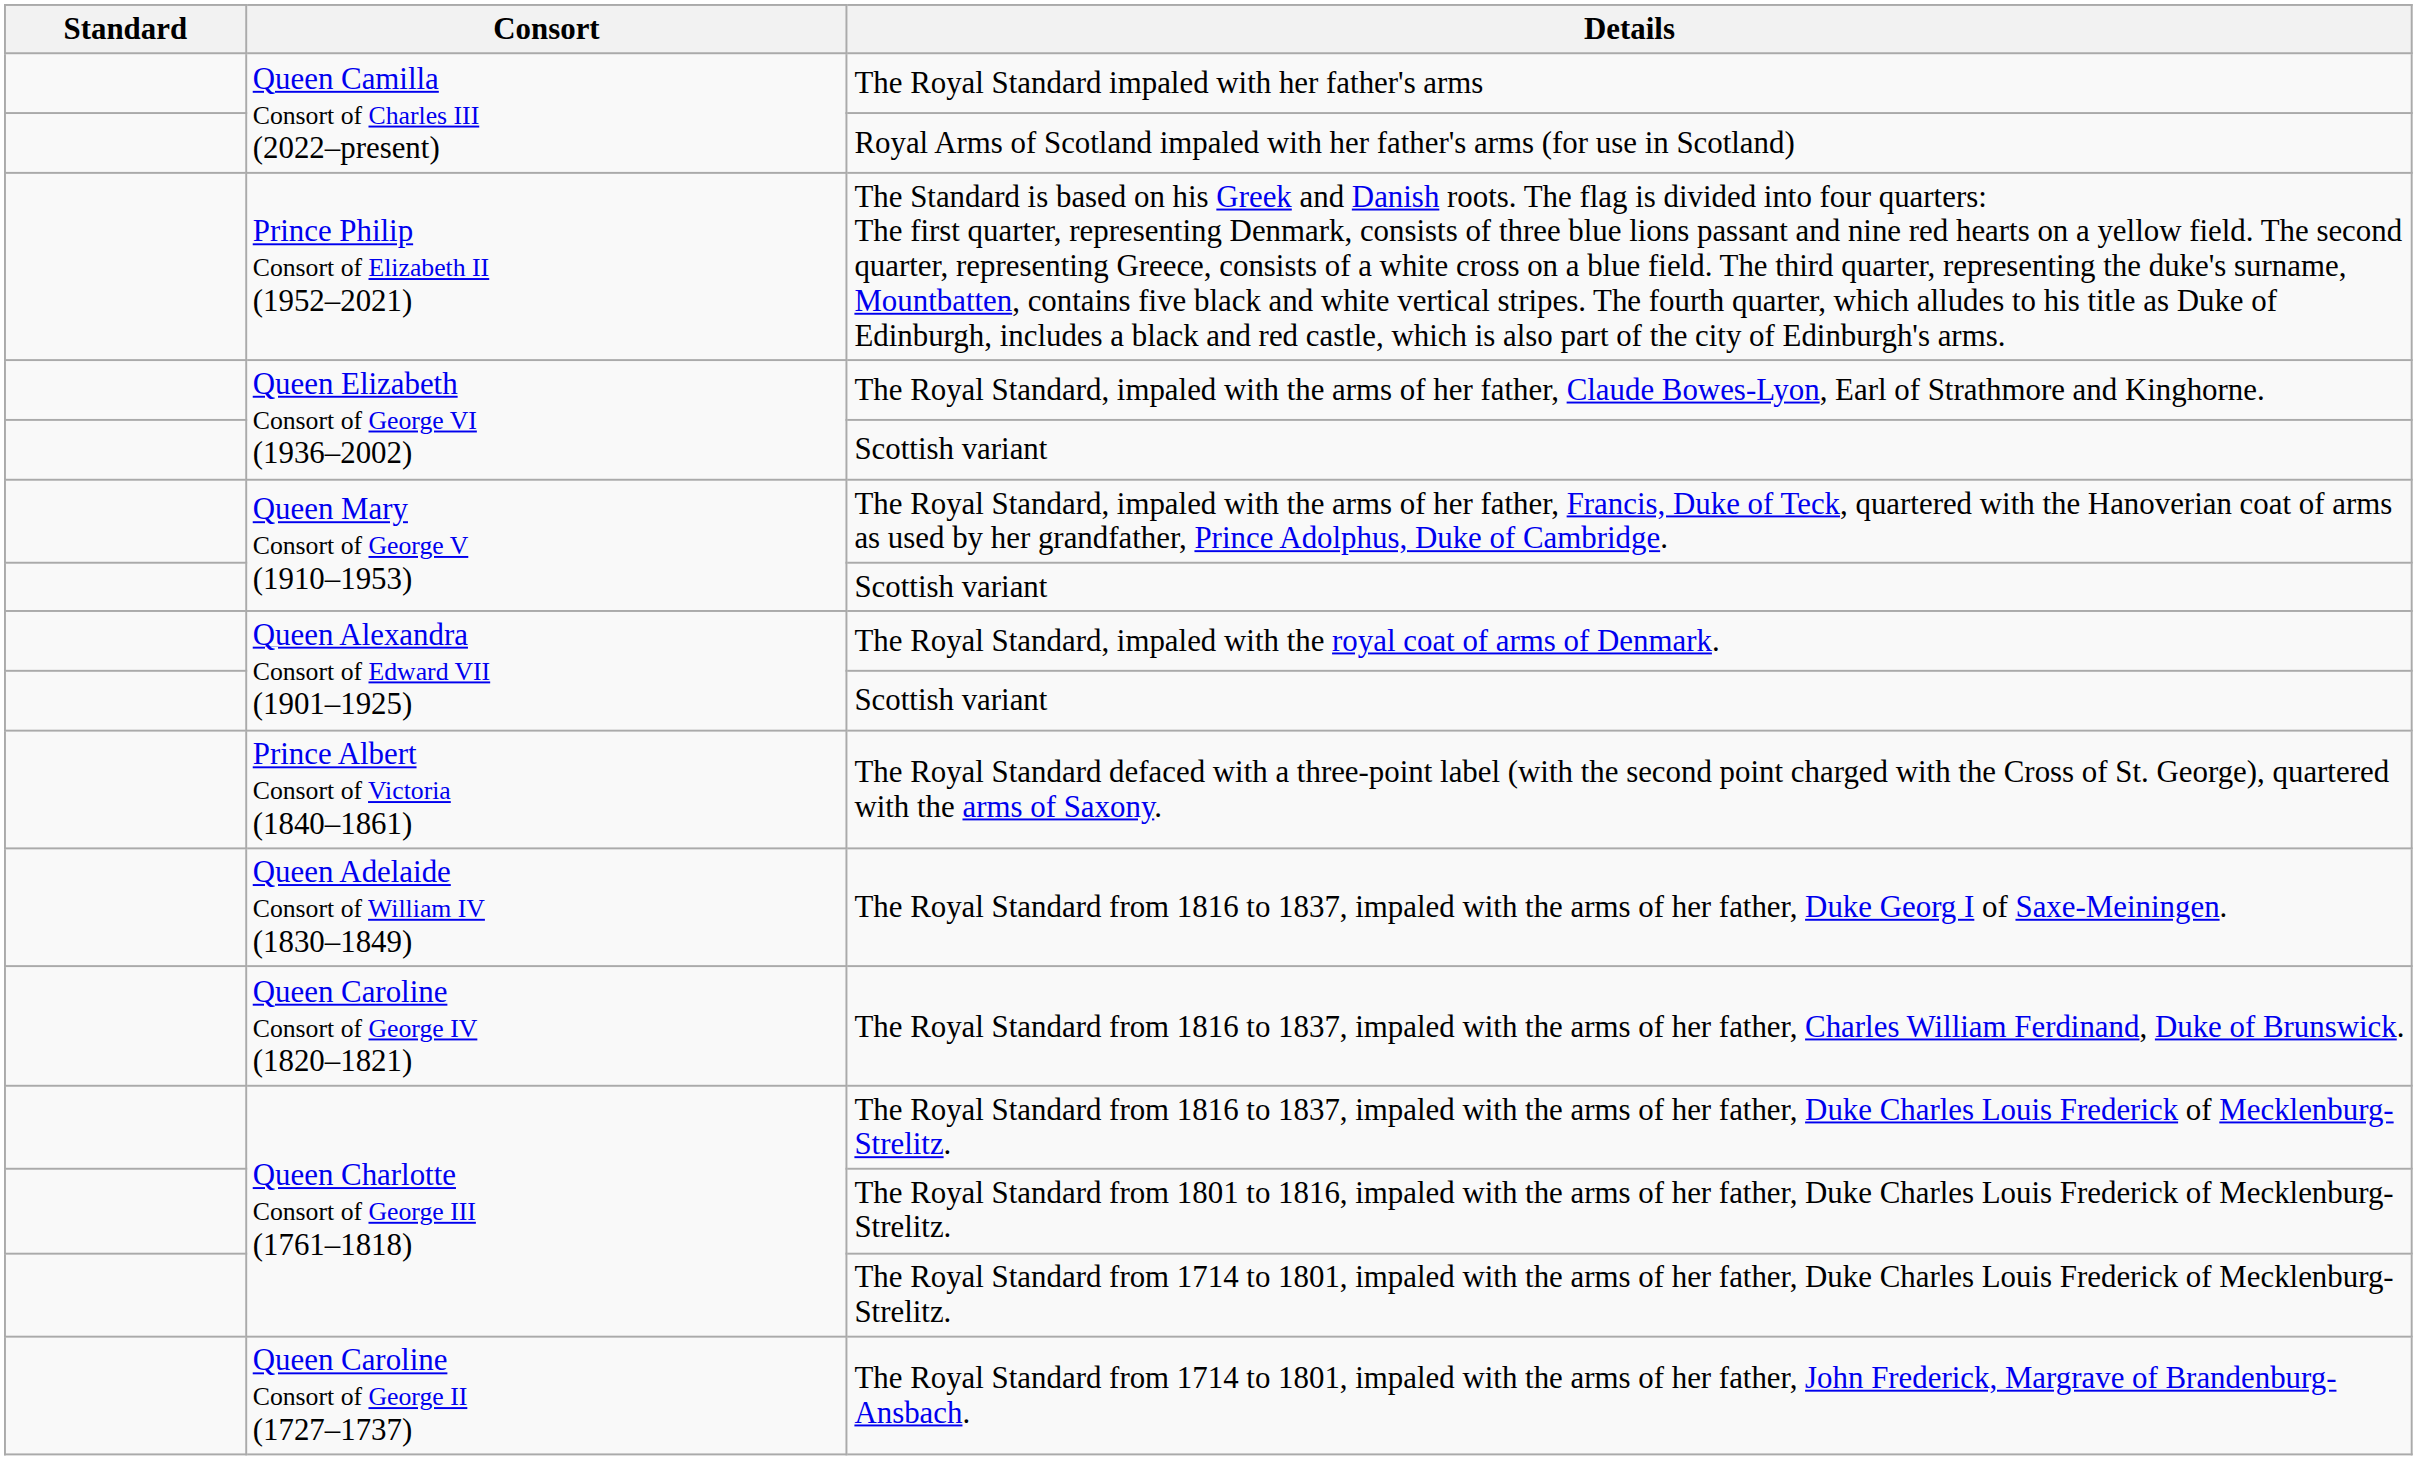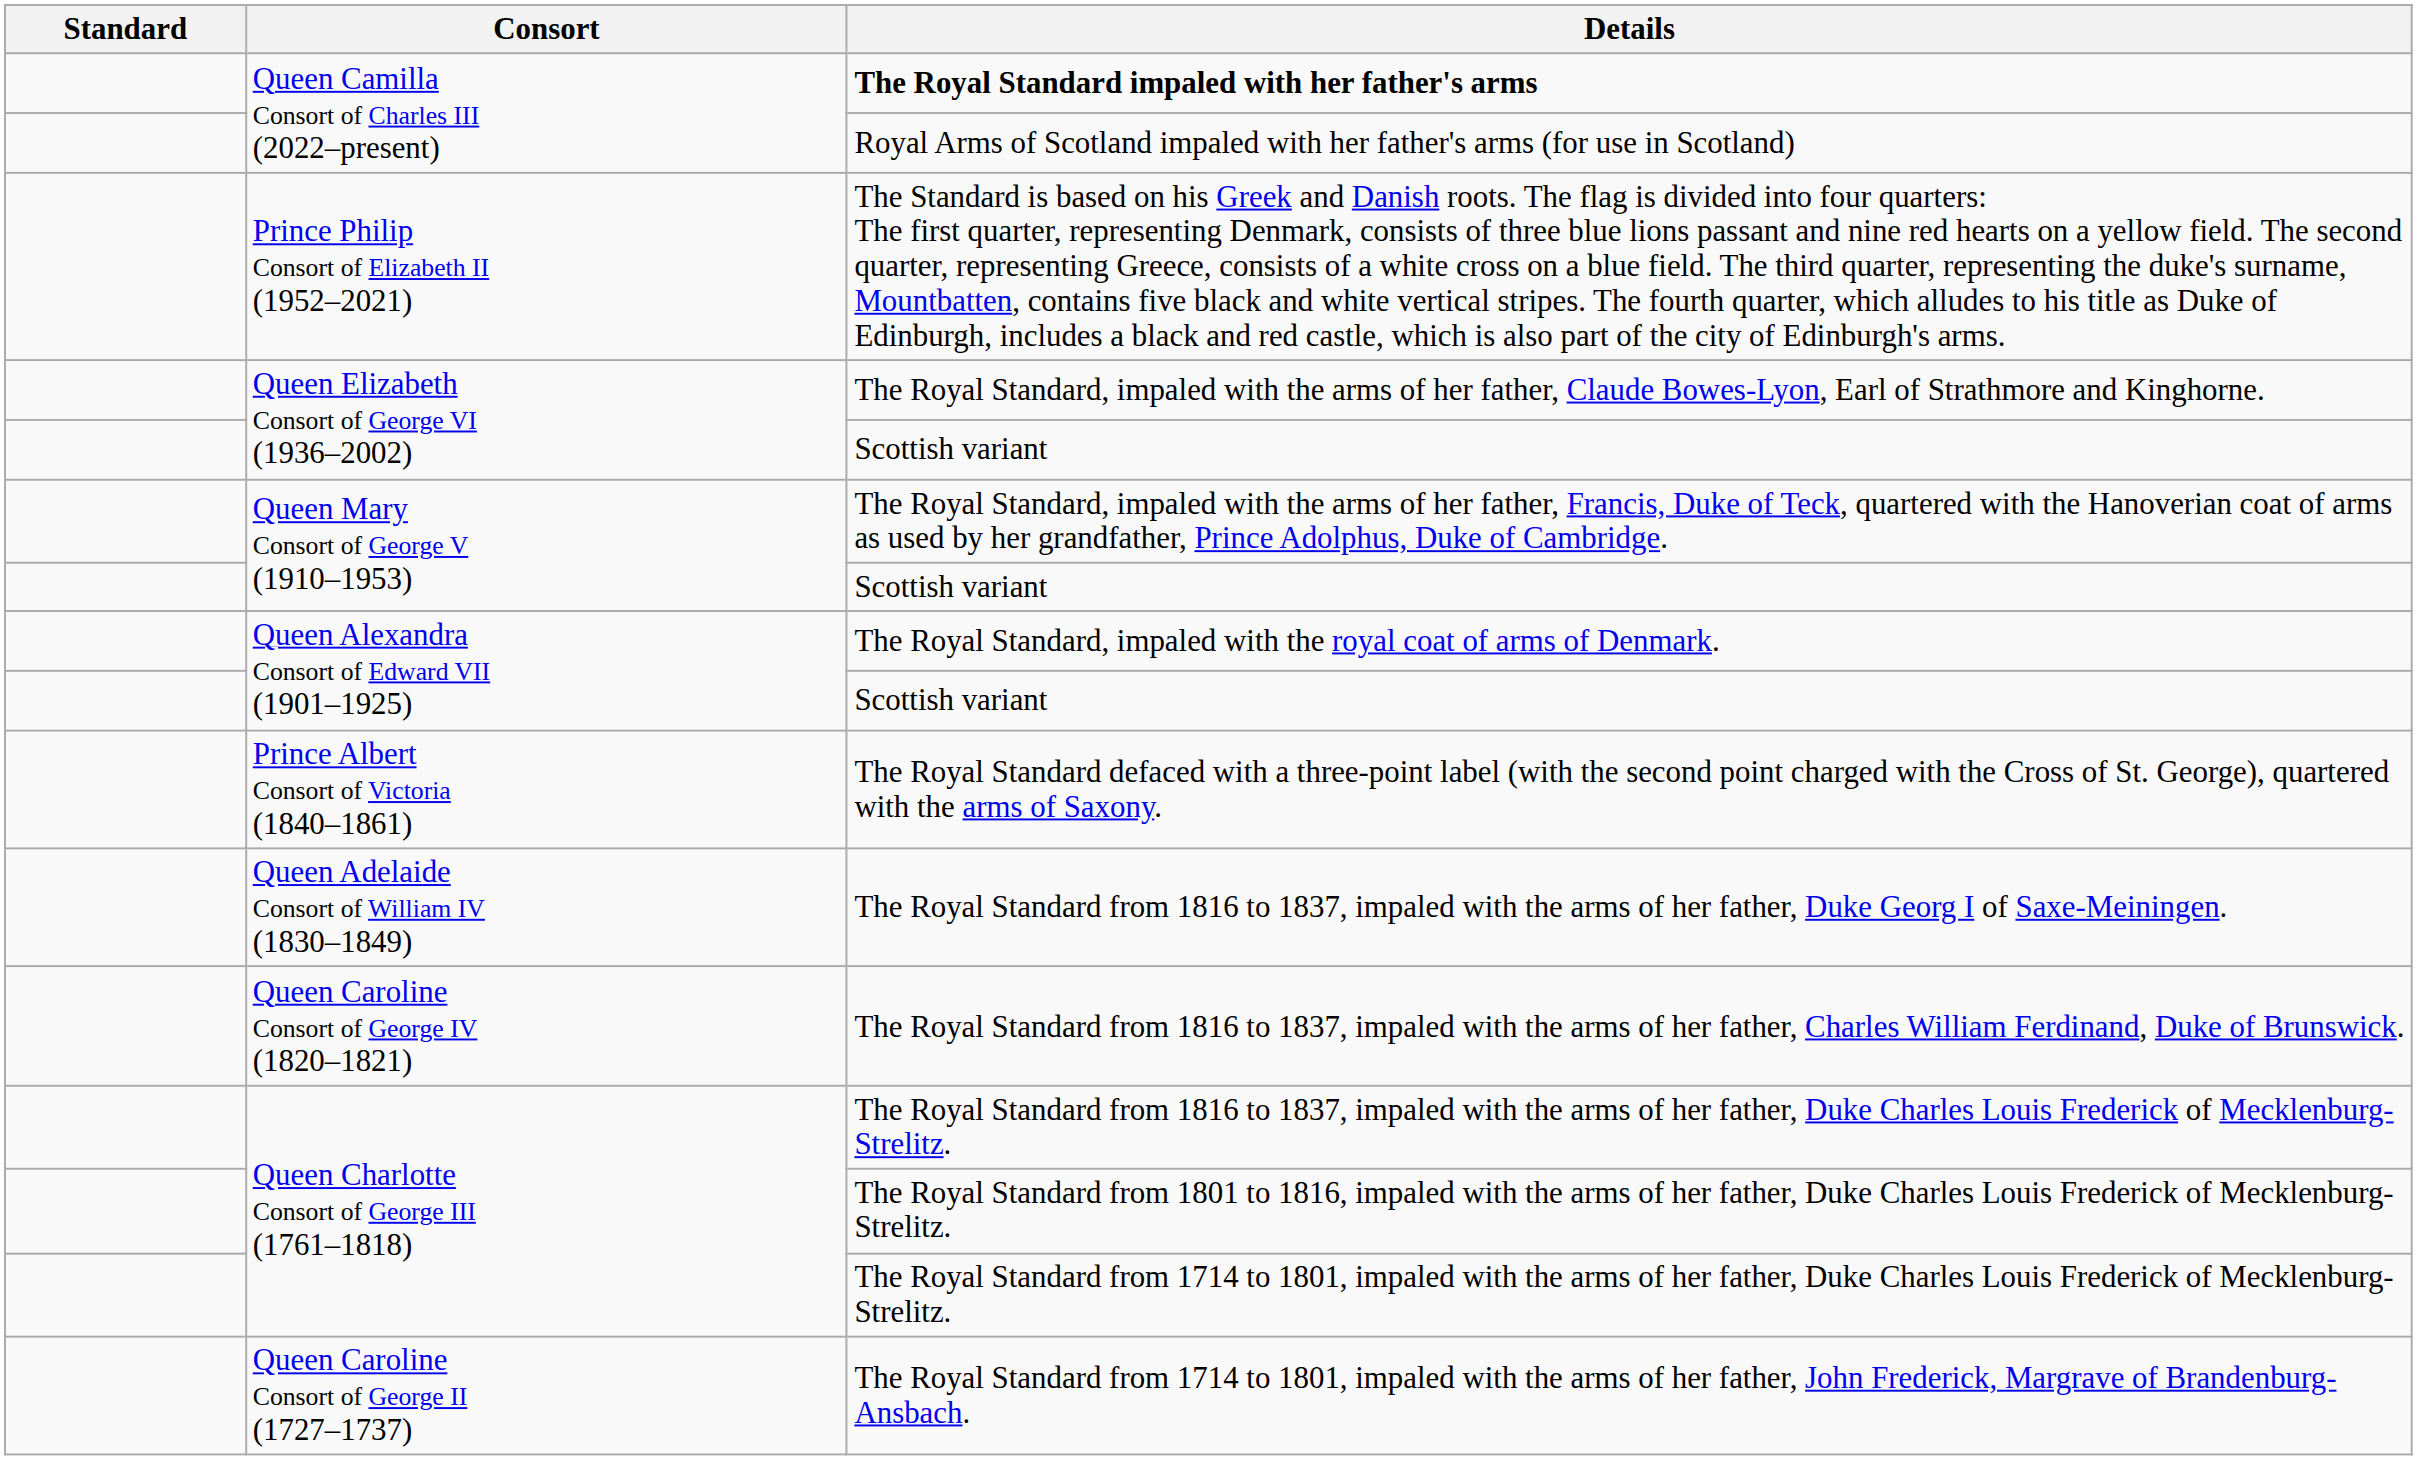(1169, 83) normal -> (1196, 83) bold
